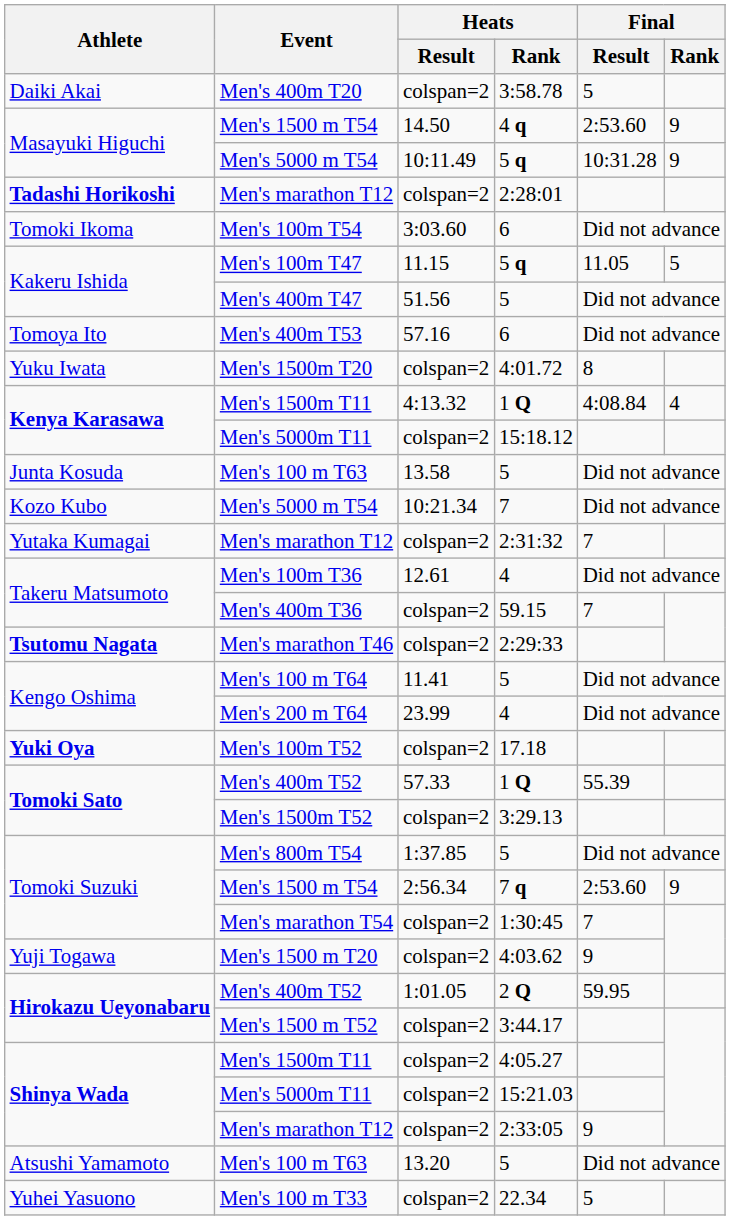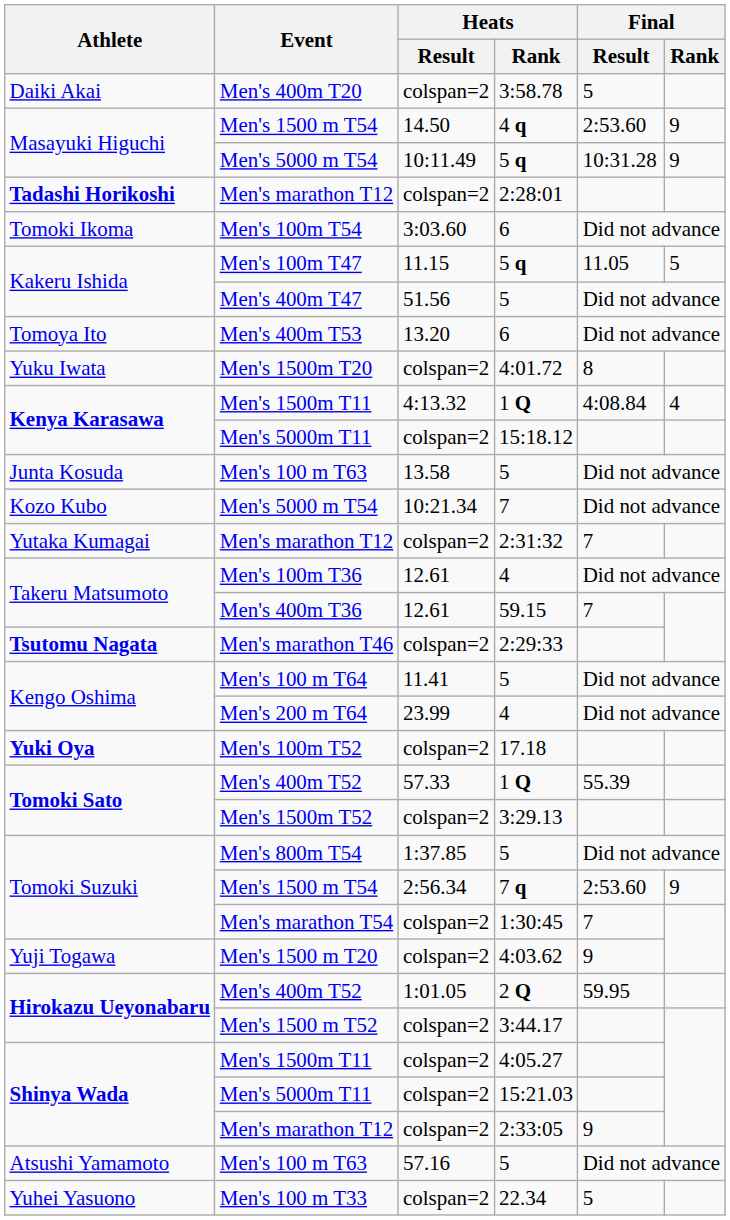(427, 333) 57.16 -> (427, 333) 13.20
(446, 609) colspan=2 -> (427, 609) 12.61
(427, 1163) 13.20 -> (427, 1163) 57.16
